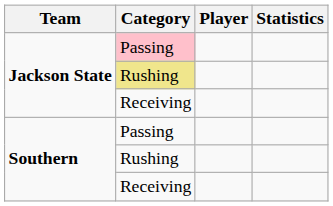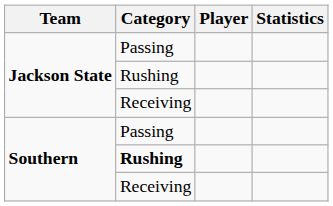(147, 46) pink background -> (147, 46) no background
(149, 74) khaki background -> (149, 74) no background
(149, 158) normal -> (151, 158) bold
